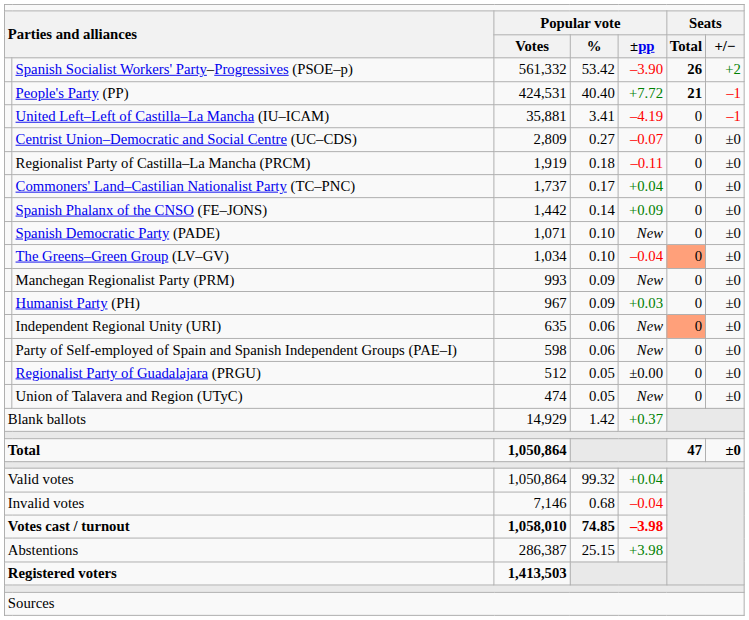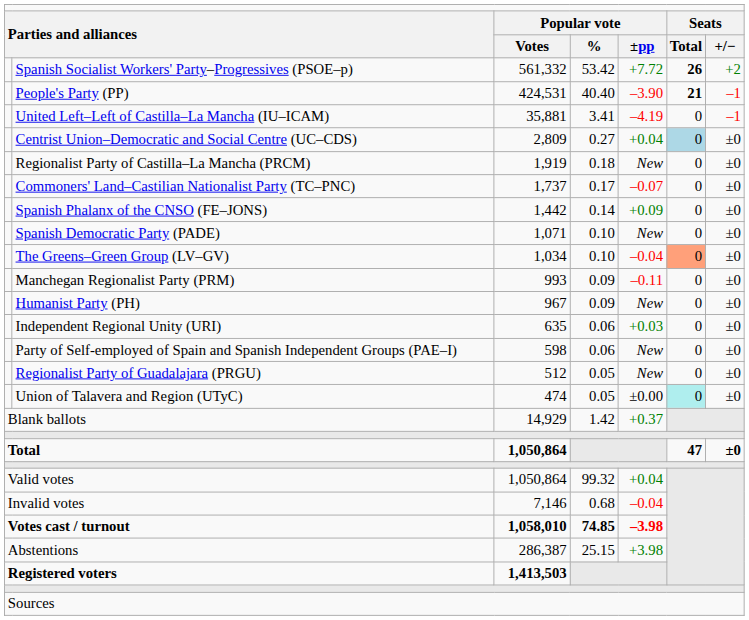(646, 69) –3.90 -> (646, 69) +7.72
(646, 92) +7.72 -> (646, 92) –3.90
(646, 139) –0.07 -> (646, 139) +0.04
(698, 139) no background -> (698, 139) lightblue background
(647, 163) –0.11 -> (650, 163) New
(646, 186) +0.04 -> (646, 186) –0.07
(650, 279) New -> (647, 279) –0.11
(646, 303) +0.03 -> (650, 303) New
(650, 326) New -> (646, 326) +0.03
(698, 326) lightsalmon background -> (698, 326) no background
(646, 373) ±0.00 -> (650, 373) New
(650, 396) New -> (646, 396) ±0.00
(698, 396) no background -> (698, 396) paleturquoise background
